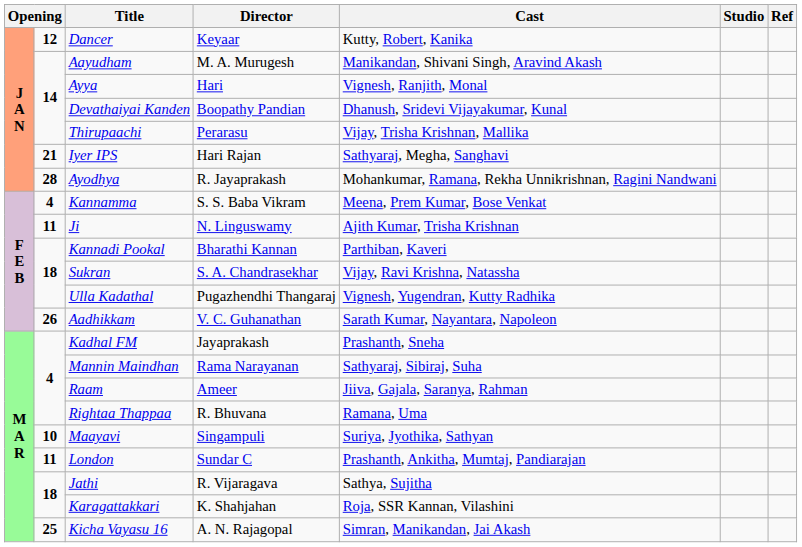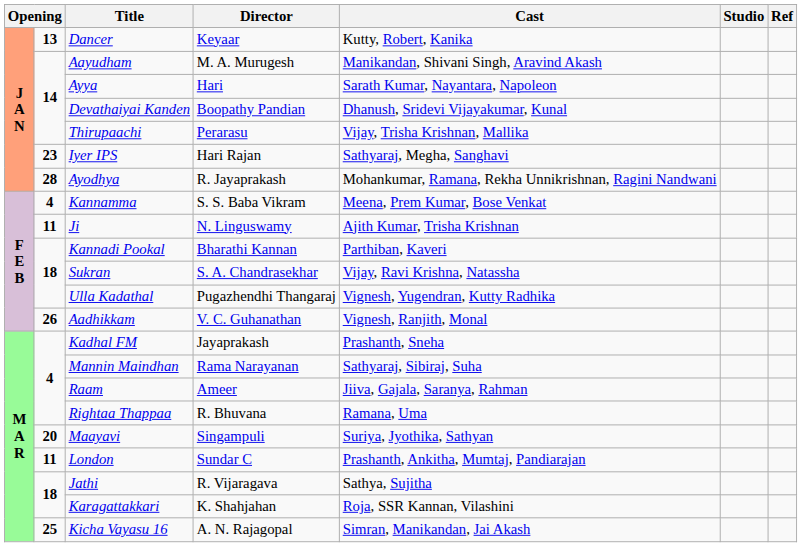(50, 39) 12 -> (50, 39) 13
(415, 86) Vignesh, Ranjith, Monal -> (450, 86) Sarath Kumar, Nayantara, Napoleon
(50, 156) 21 -> (50, 156) 23
(450, 319) Sarath Kumar, Nayantara, Napoleon -> (415, 319) Vignesh, Ranjith, Monal
(50, 436) 10 -> (50, 436) 20
